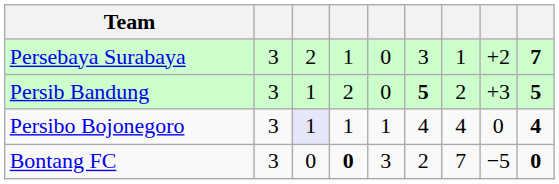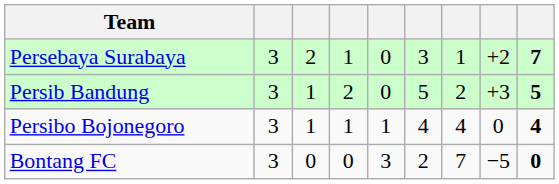(423, 91) bold -> (423, 91) normal
(311, 126) lavender background -> (311, 126) no background
(348, 160) bold -> (348, 160) normal
